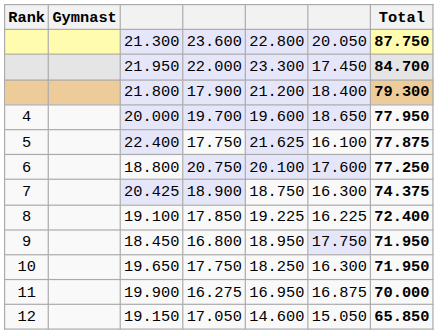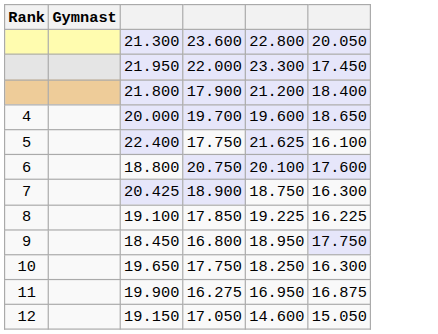- column: (402, 17)
